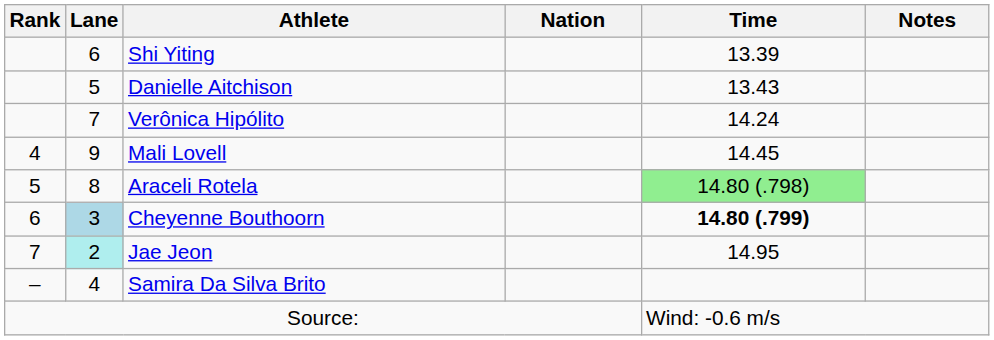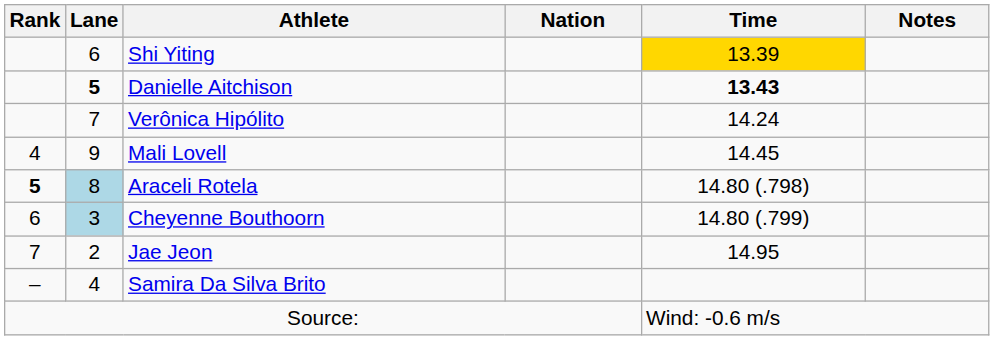(753, 53) no background -> (753, 53) gold background
(94, 86) normal -> (94, 86) bold
(753, 86) normal -> (753, 86) bold
(35, 185) normal -> (35, 185) bold
(94, 185) no background -> (94, 185) lightblue background
(753, 185) lightgreen background -> (753, 185) no background
(753, 218) bold -> (753, 218) normal
(94, 251) paleturquoise background -> (94, 251) no background
